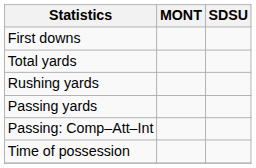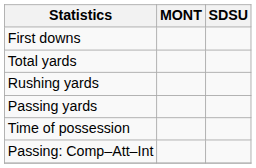rows swapped: (81, 128) <-> (69, 151)
